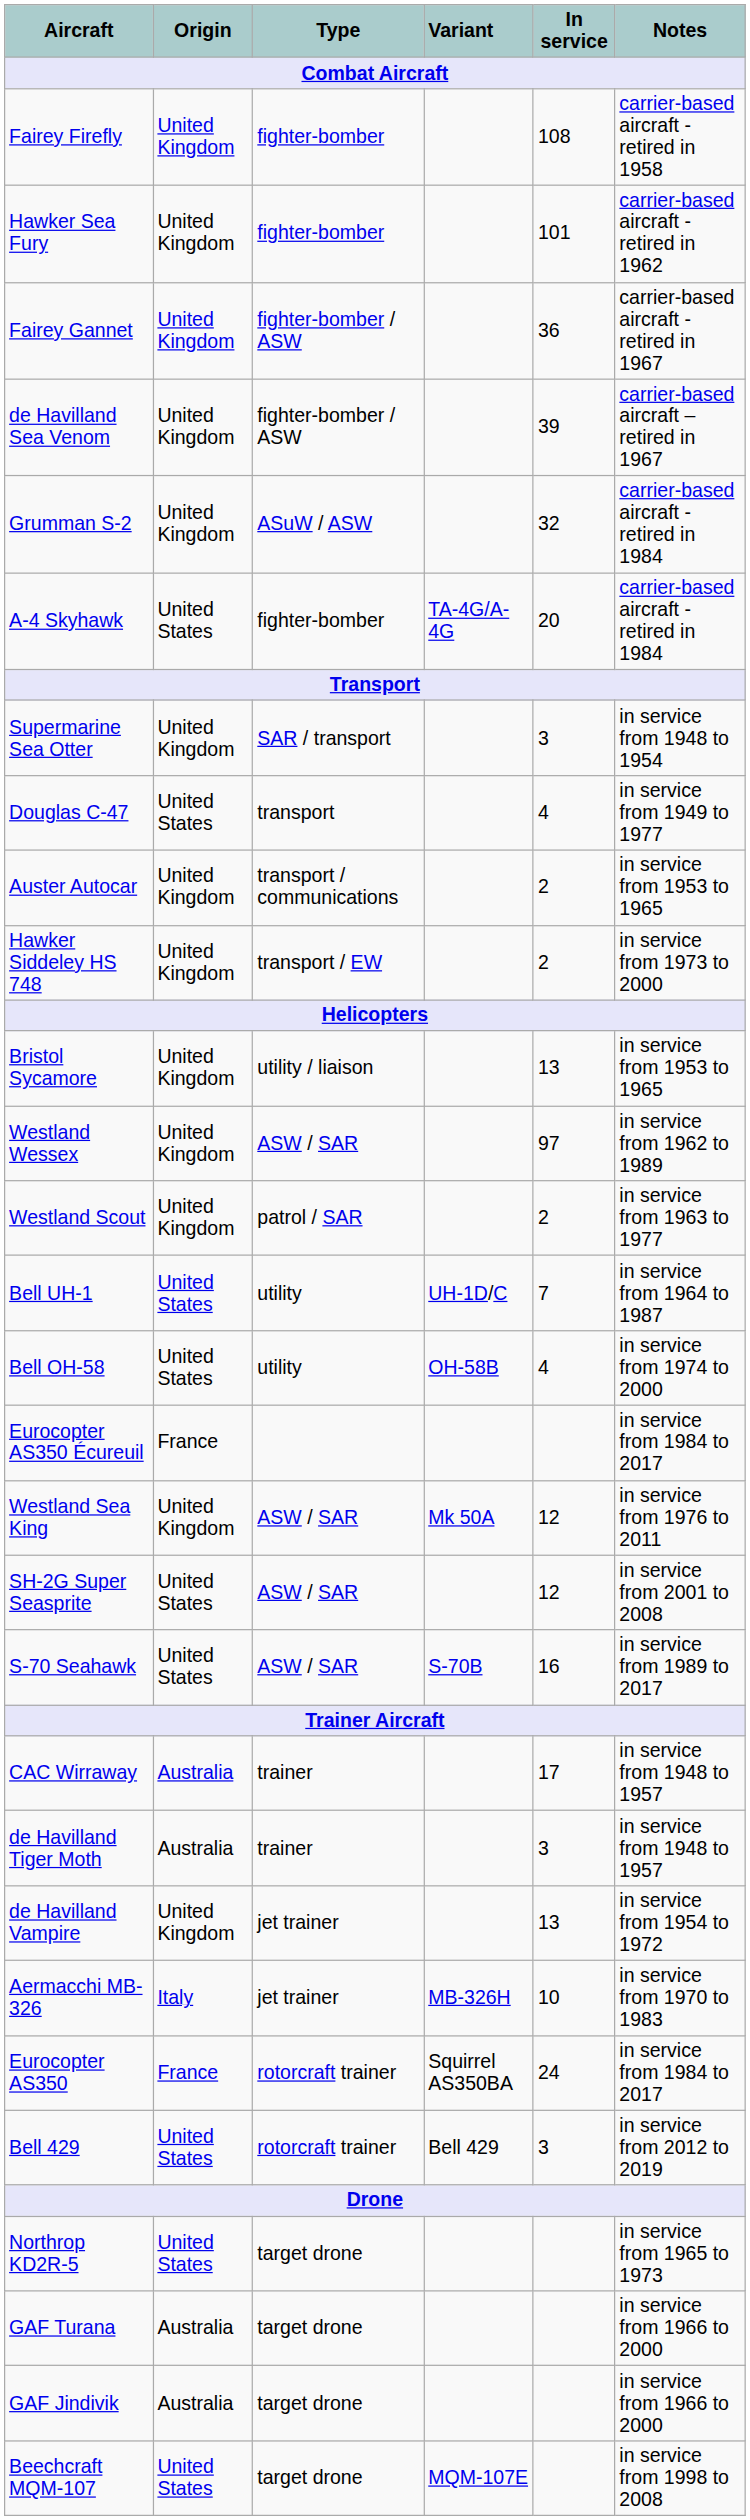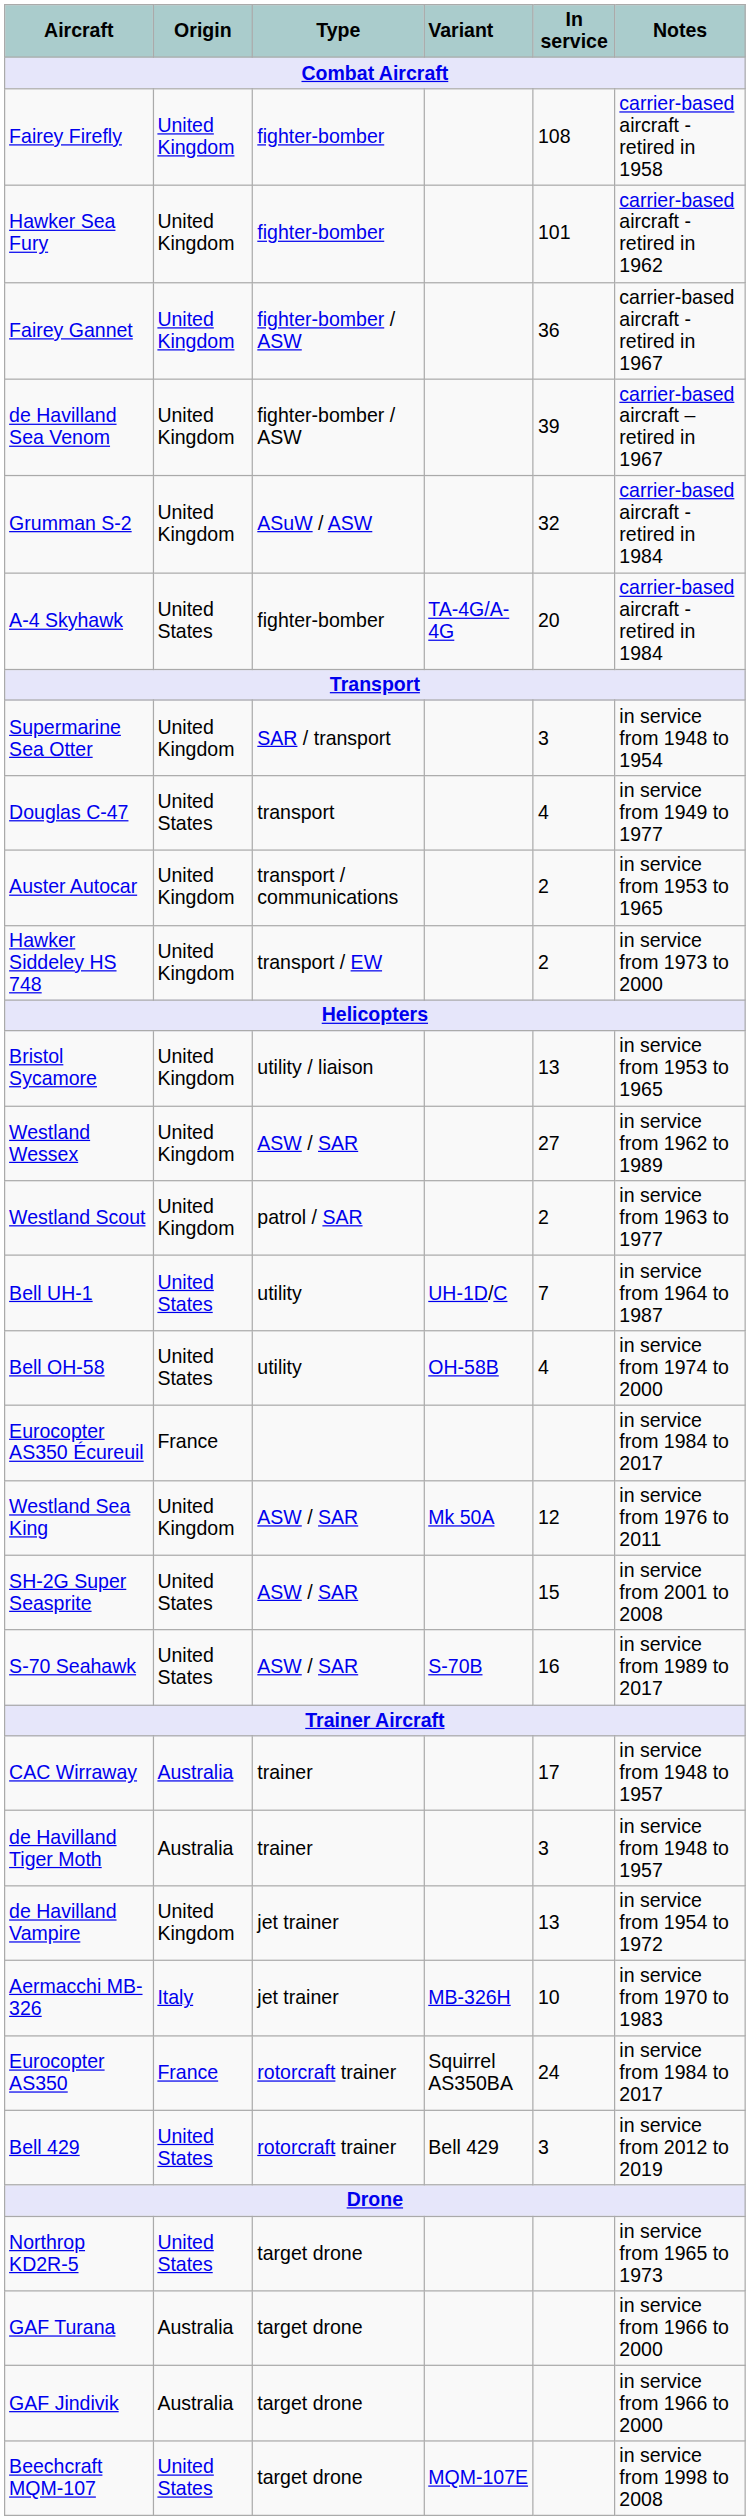(549, 1143) 97 -> (549, 1143) 27
(549, 1592) 12 -> (549, 1592) 15
